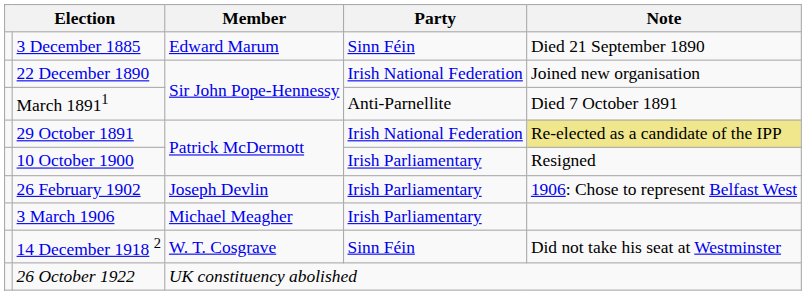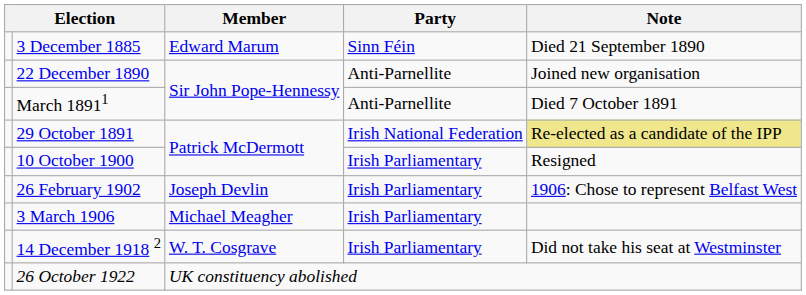(435, 73) Irish National Federation -> (399, 73) Anti-Parnellite
(381, 246) Sinn Féin -> (415, 246) Irish Parliamentary
